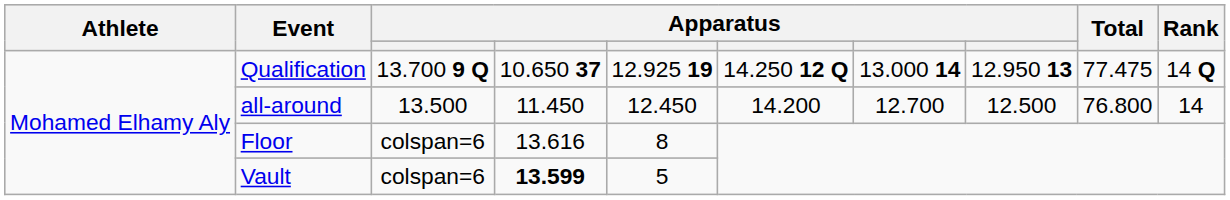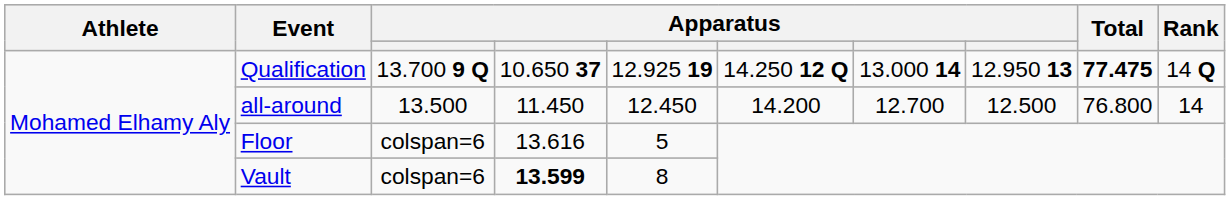(1118, 69) normal -> (1118, 69) bold
(662, 141) 8 -> (662, 141) 5
(662, 177) 5 -> (662, 177) 8
